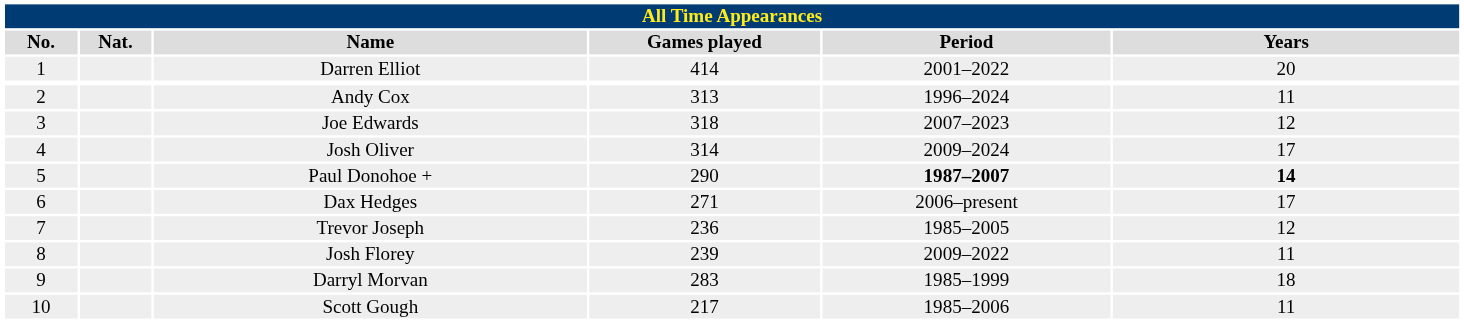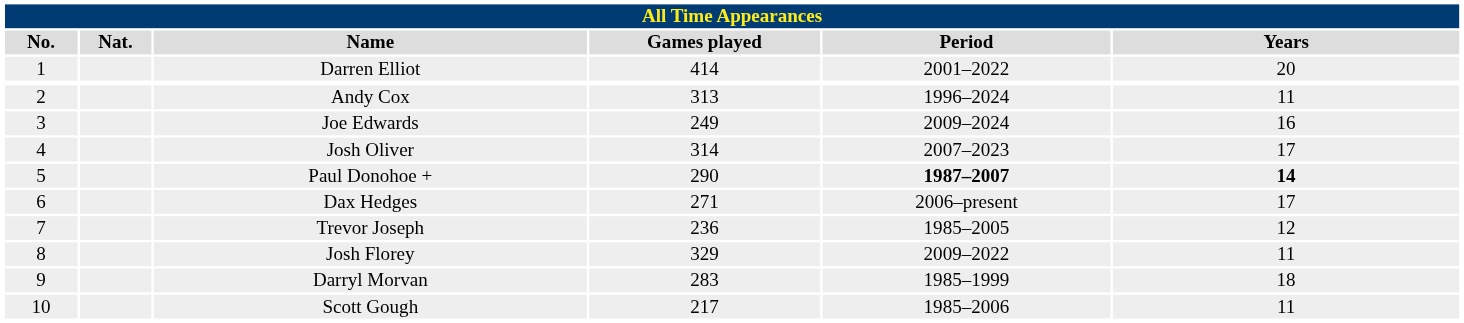(704, 123) 318 -> (704, 123) 249
(966, 123) 2007–2023 -> (966, 123) 2009–2024
(1286, 123) 12 -> (1286, 123) 16
(966, 149) 2009–2024 -> (966, 149) 2007–2023
(704, 254) 239 -> (704, 254) 329
